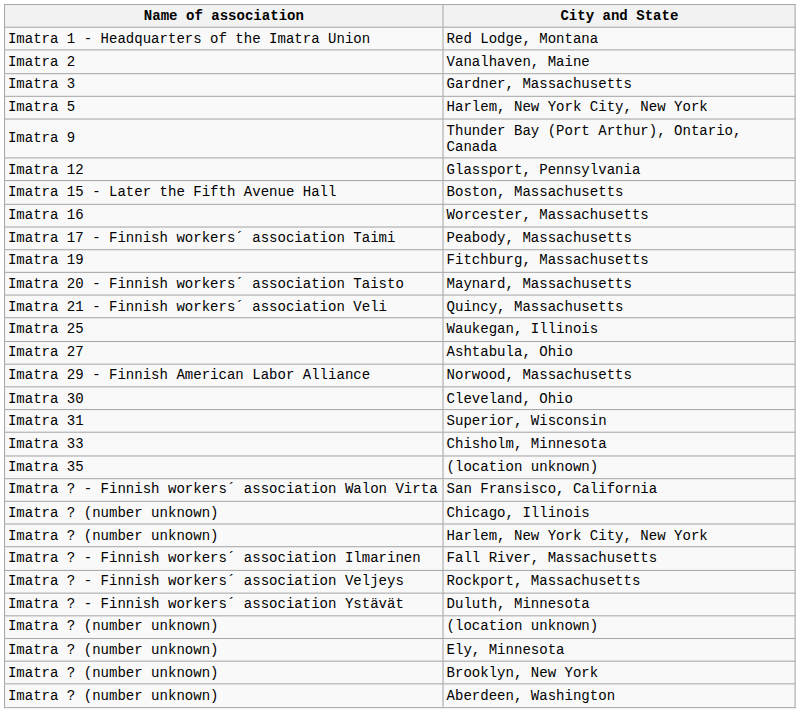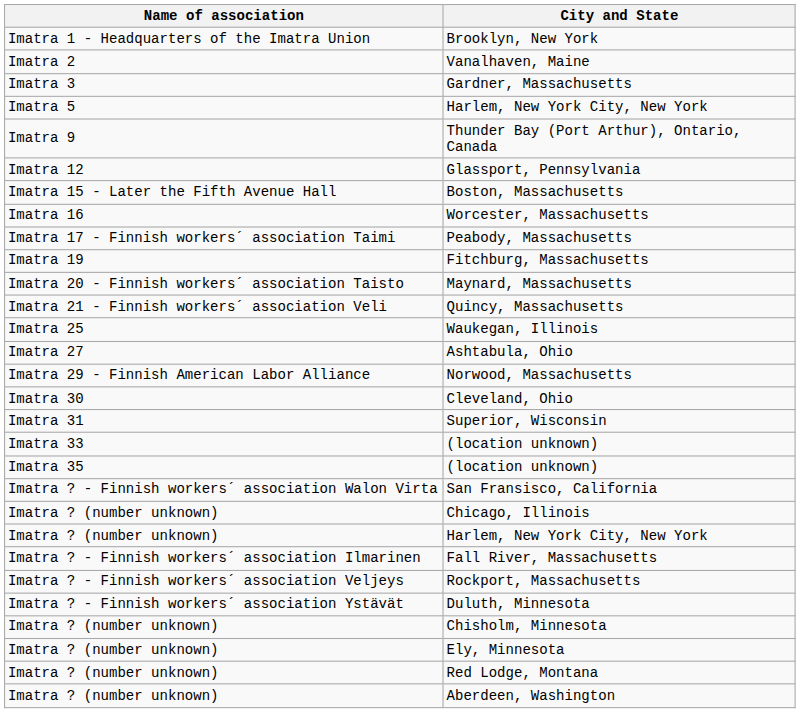(522, 39) Red Lodge, Montana -> (522, 39) Brooklyn, New York
(527, 444) Chisholm, Minnesota -> (522, 444) (location unknown)
(522, 627) (location unknown) -> (527, 627) Chisholm, Minnesota
(522, 673) Brooklyn, New York -> (522, 673) Red Lodge, Montana
